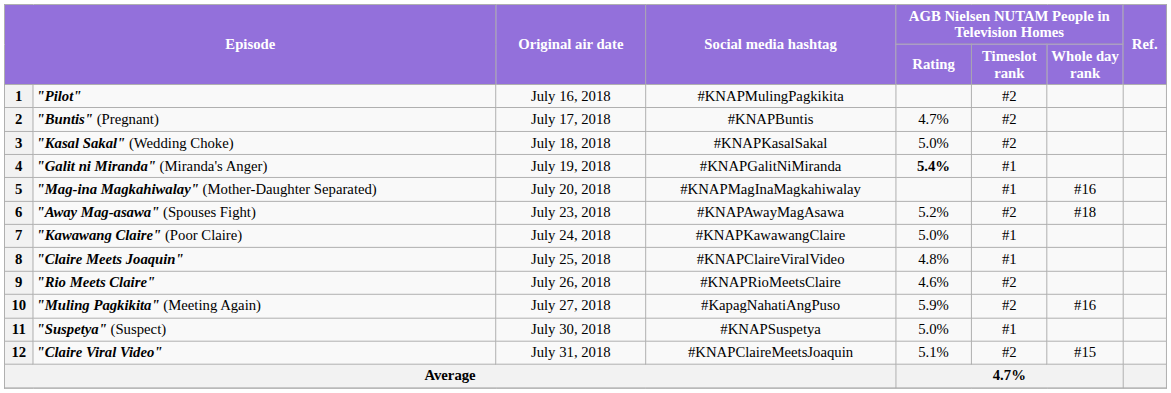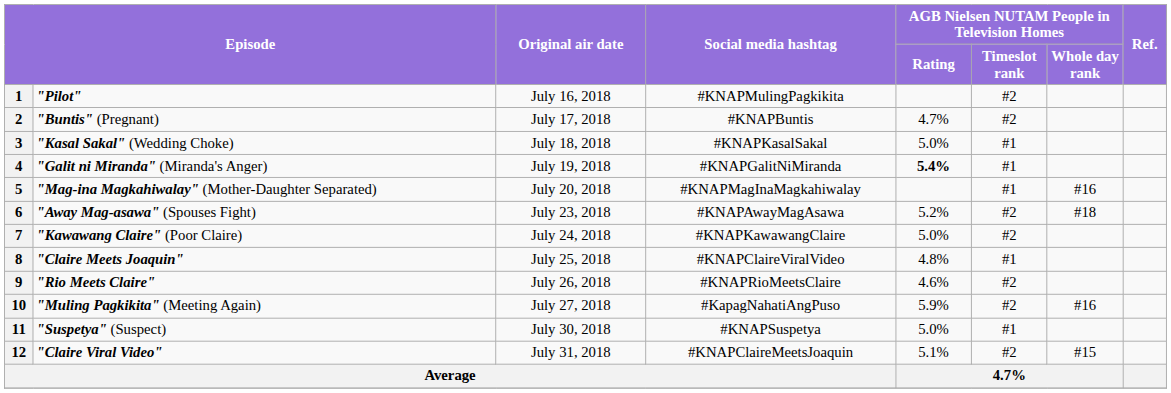(1009, 142) #2 -> (1009, 142) #1
(1009, 236) #1 -> (1009, 236) #2
